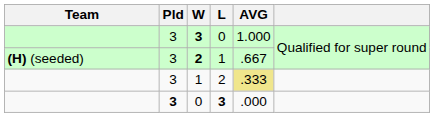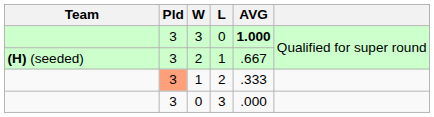(199, 36) bold -> (199, 36) normal
(254, 36) normal -> (254, 36) bold
(199, 58) bold -> (199, 58) normal
(173, 79) no background -> (173, 79) lightsalmon background
(254, 79) khaki background -> (254, 79) no background
(173, 101) bold -> (173, 101) normal
(222, 101) bold -> (222, 101) normal
